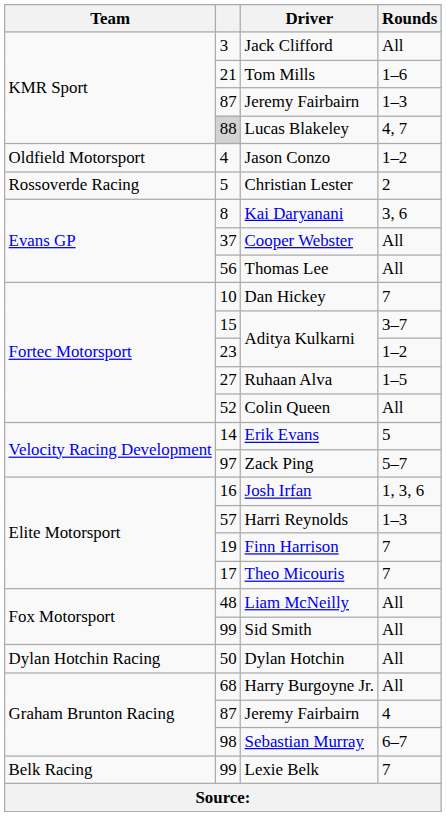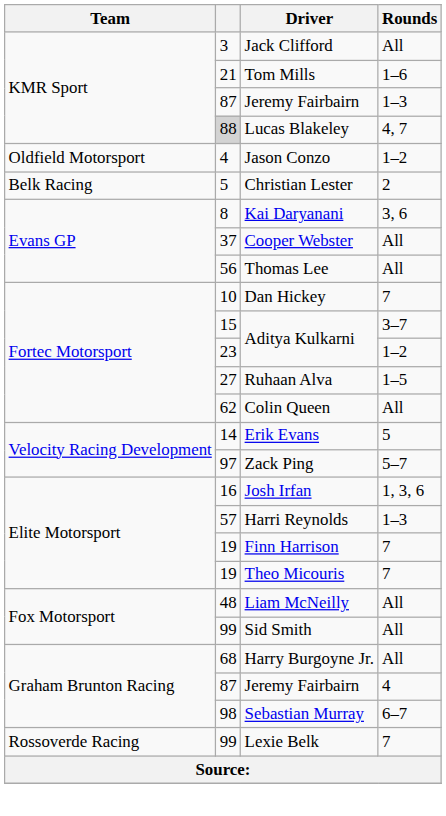(74, 184) Rossoverde Racing -> (51, 184) Belk Racing
(228, 407) 52 -> (228, 407) 62
(228, 574) 17 -> (228, 574) 19
- row: (294, 657)
(51, 769) Belk Racing -> (74, 741) Rossoverde Racing
